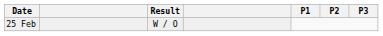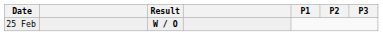(165, 24) normal -> (165, 24) bold
